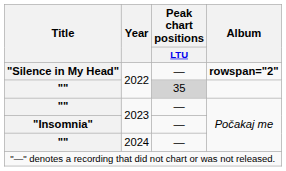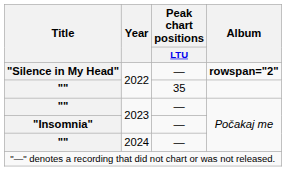(179, 89) lightgrey background -> (179, 89) no background
